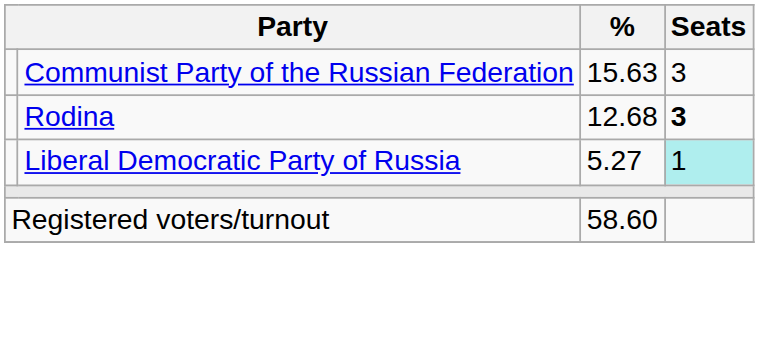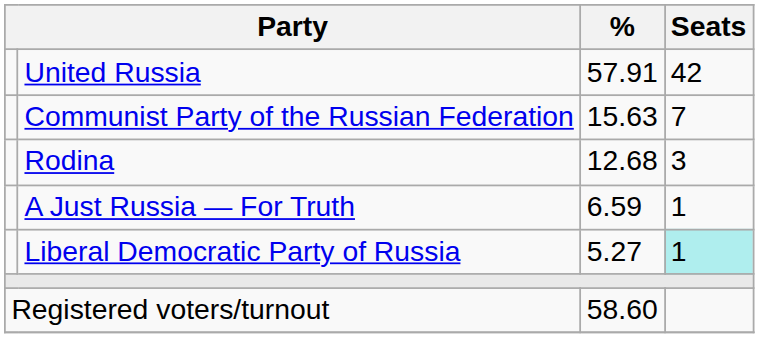+ row: (113, 71)
(679, 71) 3 -> (679, 116) 7
(679, 116) bold -> (679, 161) normal
+ row: (190, 206)
